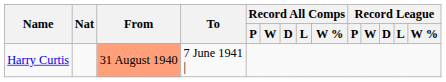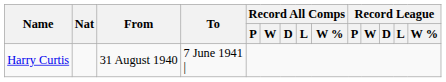(139, 60) lightsalmon background -> (139, 60) no background
